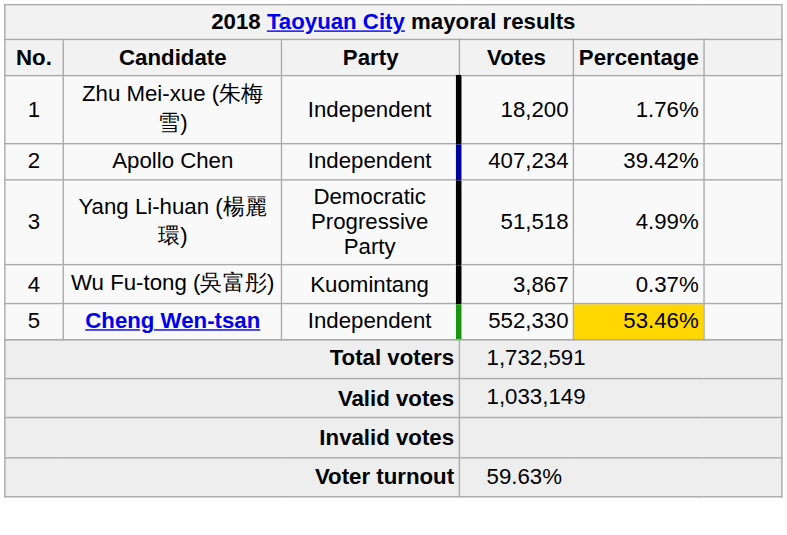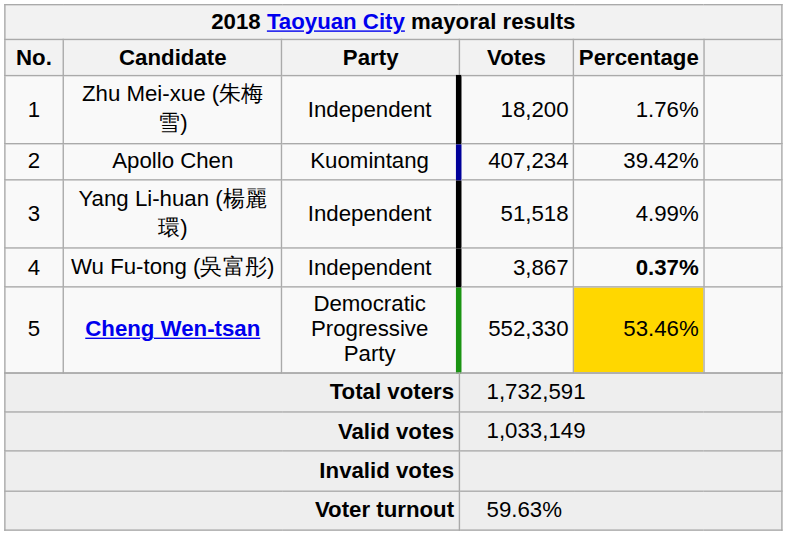(370, 161) Independent -> (370, 161) Kuomintang
(370, 221) Democratic Progressive Party -> (370, 213) Independent
(370, 283) Kuomintang -> (370, 267) Independent
(667, 283) normal -> (667, 267) bold
(370, 321) Independent -> (370, 329) Democratic Progressive Party
